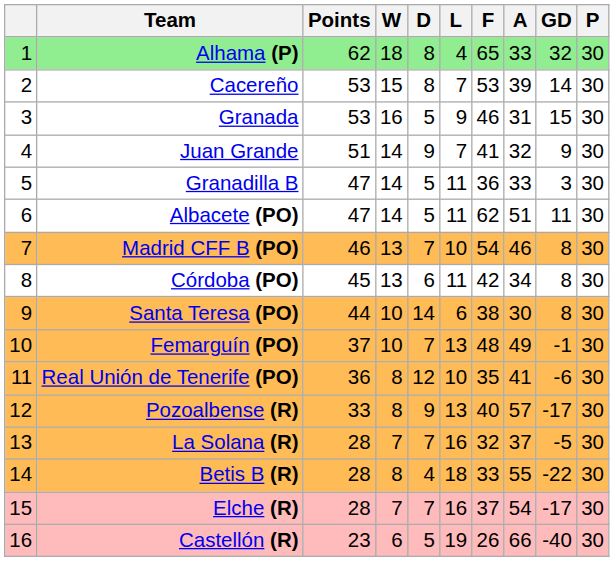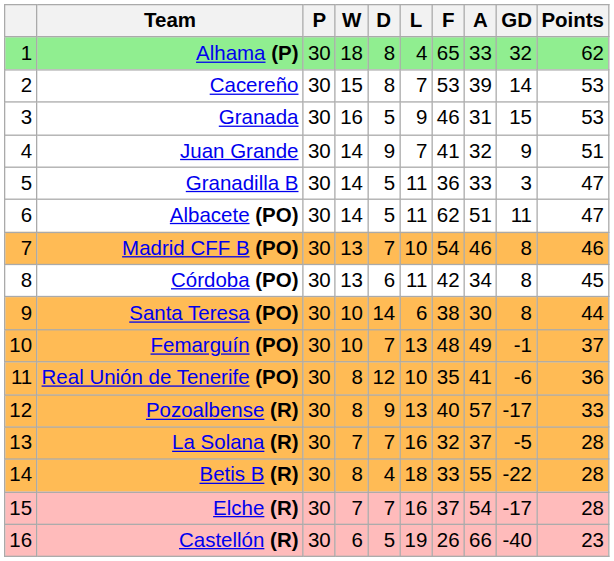columns swapped: (593, 20) <-> (339, 20)
